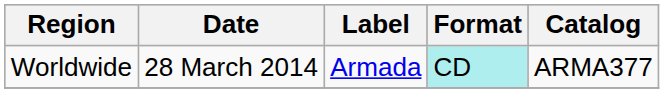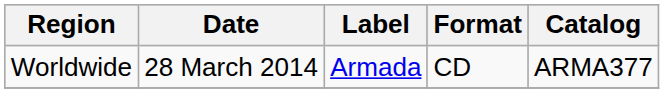(452, 66) paleturquoise background -> (452, 66) no background
